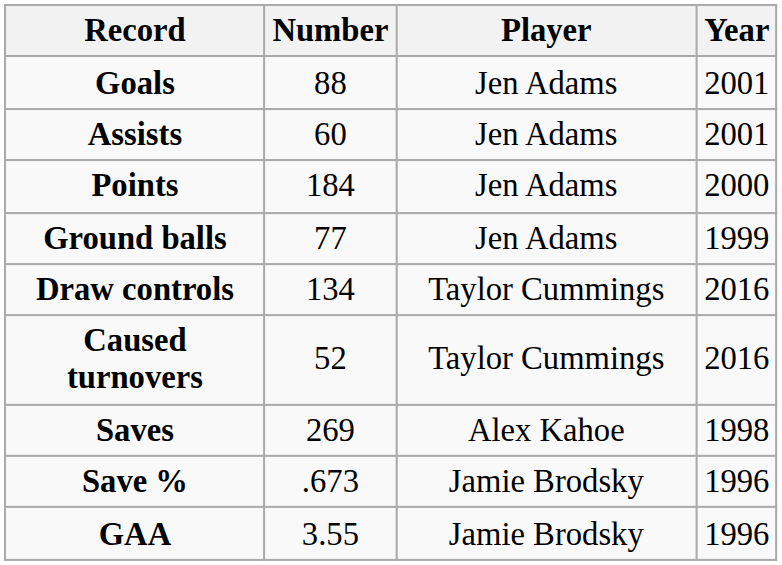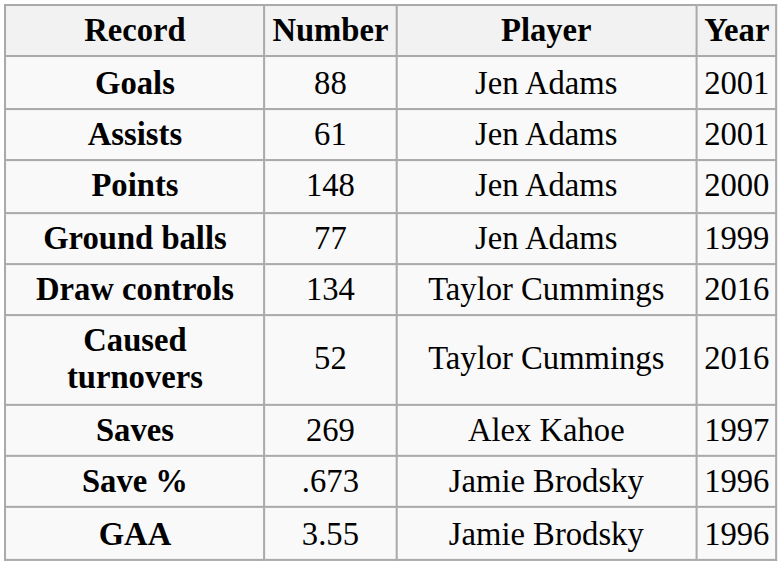(330, 133) 60 -> (330, 133) 61
(330, 185) 184 -> (330, 185) 148
(737, 429) 1998 -> (737, 429) 1997
